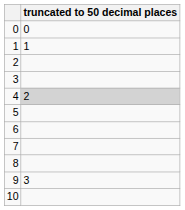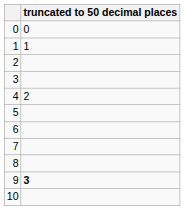(26, 96) lightgrey background -> (26, 96) no background
(26, 180) normal -> (26, 180) bold
